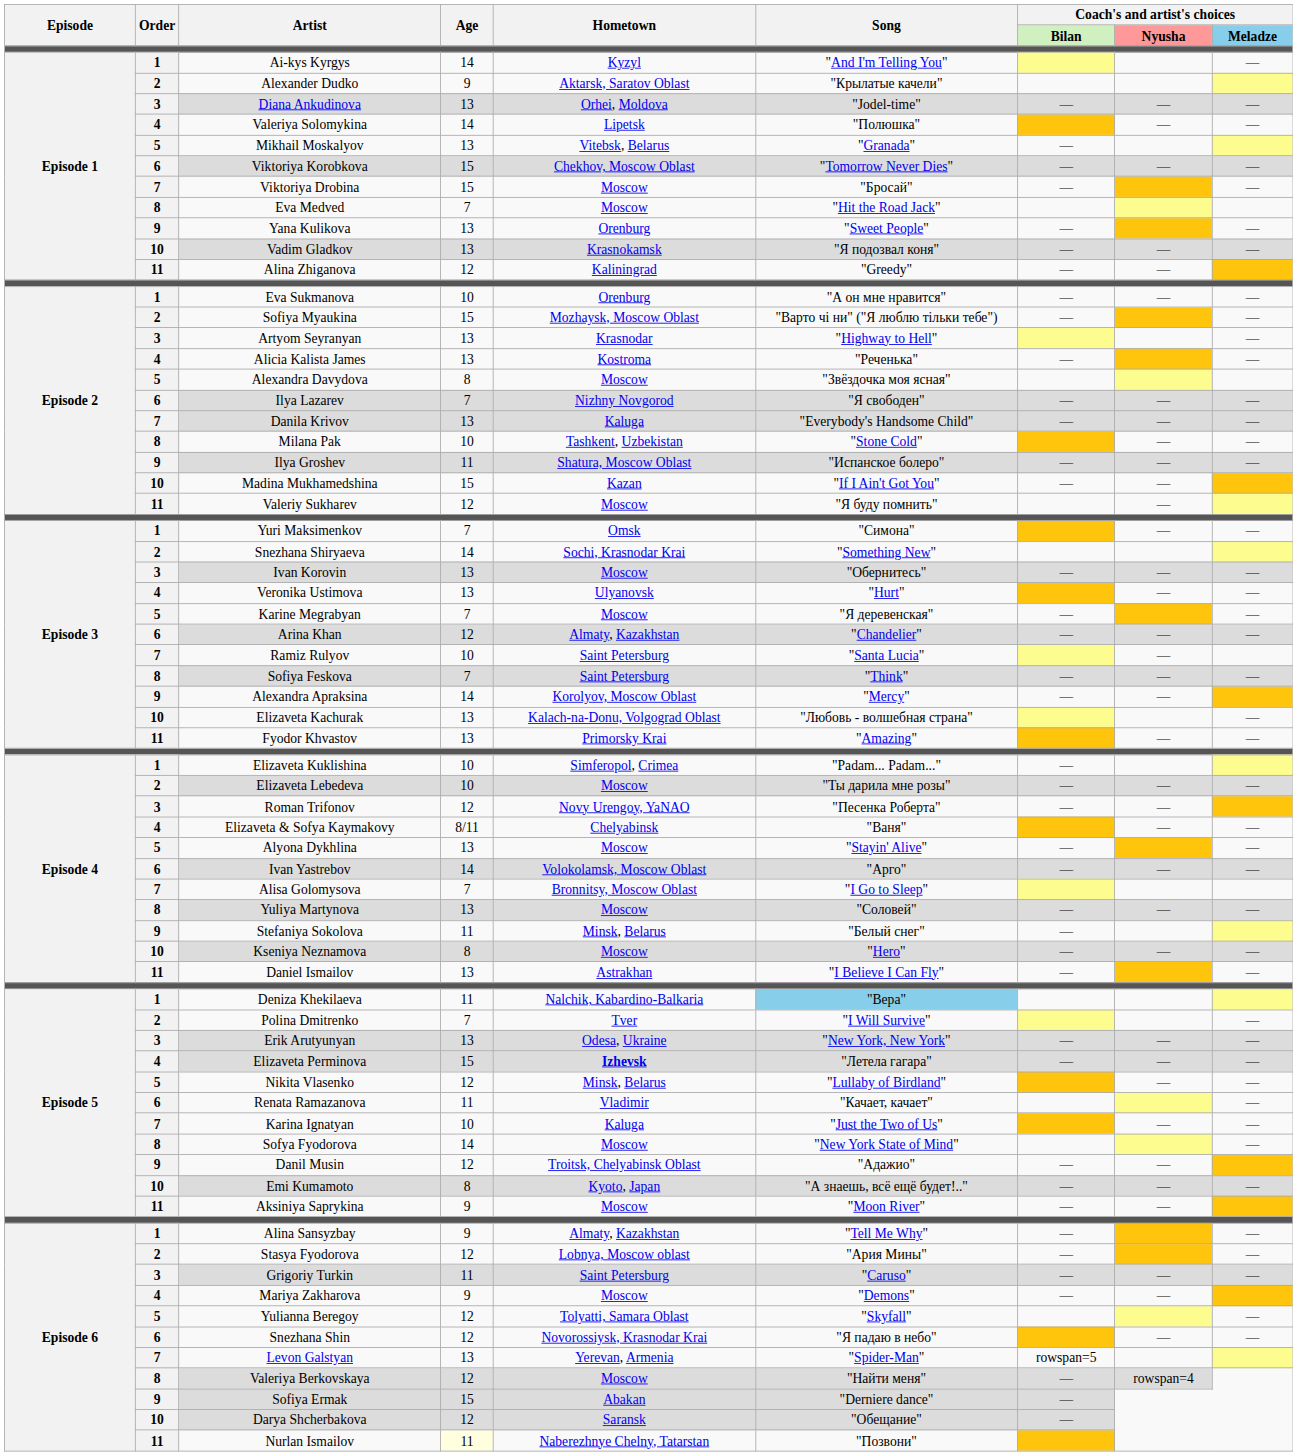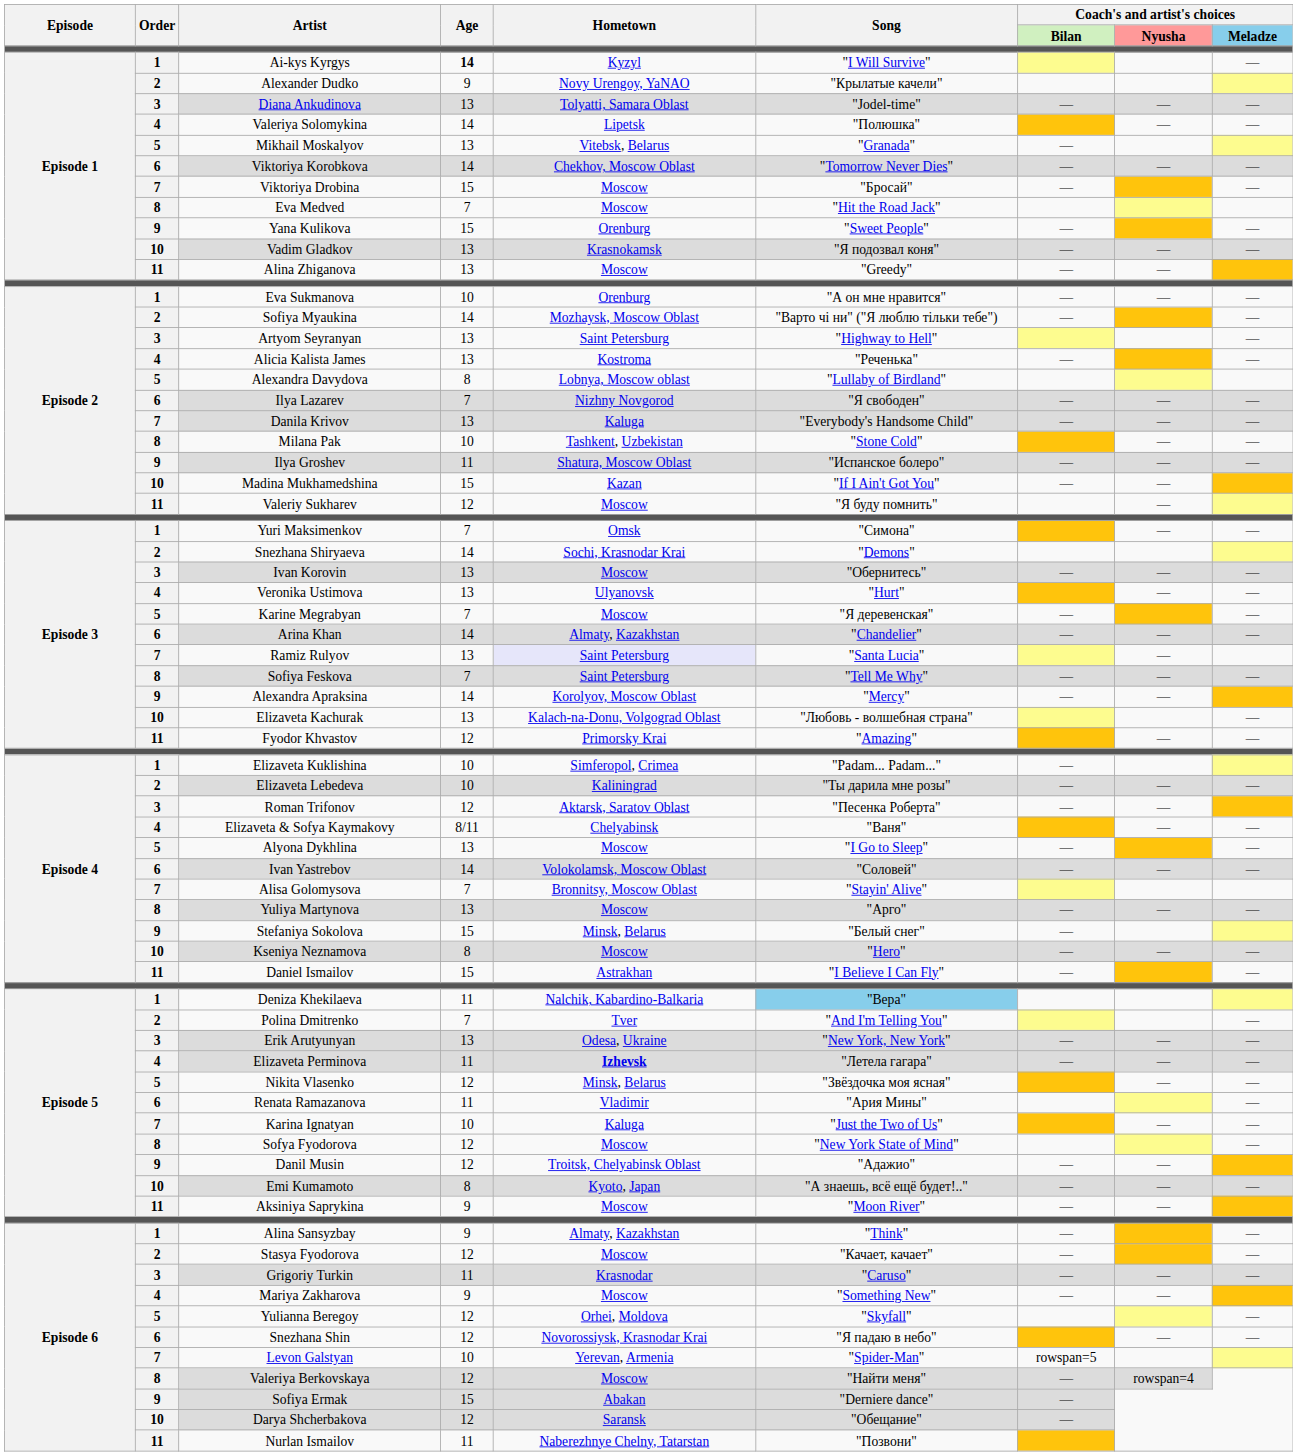(467, 62) normal -> (467, 62) bold
(886, 62) "And I'm Telling You" -> (886, 62) "I Will Survive"
(624, 83) Aktarsk, Saratov Oblast -> (624, 83) Novy Urengoy, YaNAO
(624, 104) Orhei, Moldova -> (624, 104) Tolyatti, Samara Oblast
(467, 166) 15 -> (467, 166) 14
(467, 228) 13 -> (467, 228) 15
(467, 270) 12 -> (467, 270) 13
(624, 270) Kaliningrad -> (624, 270) Moscow
(467, 317) 15 -> (467, 317) 14
(624, 338) Krasnodar -> (624, 338) Saint Petersburg
(624, 380) Moscow -> (624, 380) Lobnya, Moscow oblast
(886, 380) "Звёздочка моя ясная" -> (886, 380) "Lullaby of Birdland"
(886, 552) "Something New" -> (886, 552) "Demons"
(467, 634) 12 -> (467, 634) 14
(467, 655) 10 -> (467, 655) 13
(624, 655) no background -> (624, 655) lavender background
(886, 676) "Think" -> (886, 676) "Tell Me Why"
(467, 738) 13 -> (467, 738) 12
(624, 786) Moscow -> (624, 786) Kaliningrad
(624, 806) Novy Urengoy, YaNAO -> (624, 806) Aktarsk, Saratov Oblast
(886, 848) "Stayin' Alive" -> (886, 848) "I Go to Sleep"
(886, 869) "Арго" -> (886, 869) "Соловей"
(886, 889) "I Go to Sleep" -> (886, 889) "Stayin' Alive"
(886, 910) "Соловей" -> (886, 910) "Арго"
(467, 931) 11 -> (467, 931) 15
(467, 972) 13 -> (467, 972) 15
(886, 1020) "I Will Survive" -> (886, 1020) "And I'm Telling You"
(467, 1061) 15 -> (467, 1061) 11
(886, 1082) "Lullaby of Birdland" -> (886, 1082) "Звёздочка моя ясная"
(886, 1103) "Качает, качает" -> (886, 1103) "Ария Мины"
(467, 1144) 14 -> (467, 1144) 12
(886, 1233) "Tell Me Why" -> (886, 1233) "Think"
(624, 1254) Lobnya, Moscow oblast -> (624, 1254) Moscow
(886, 1254) "Ария Мины" -> (886, 1254) "Качает, качает"
(624, 1275) Saint Petersburg -> (624, 1275) Krasnodar
(886, 1296) "Demons" -> (886, 1296) "Something New"
(624, 1316) Tolyatti, Samara Oblast -> (624, 1316) Orhei, Moldova
(467, 1358) 13 -> (467, 1358) 10
(467, 1441) lightyellow background -> (467, 1441) no background
